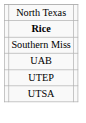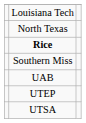+ row: (43, 12)
